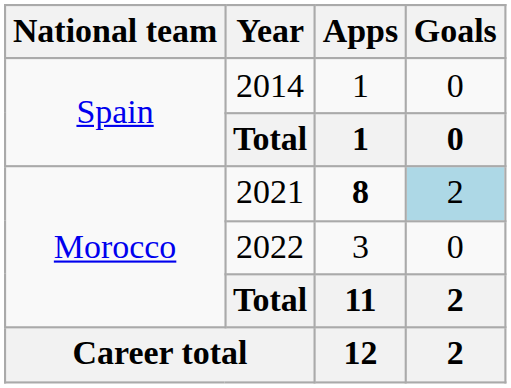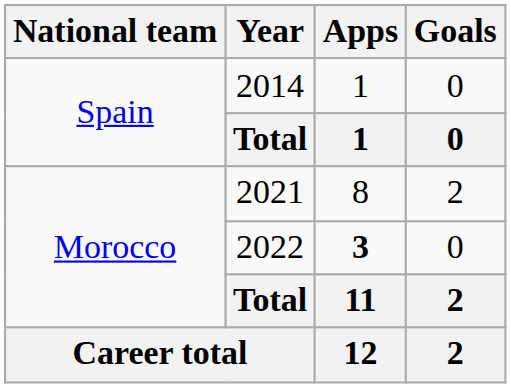(360, 192) bold -> (360, 192) normal
(455, 192) lightblue background -> (455, 192) no background
(360, 246) normal -> (360, 246) bold
